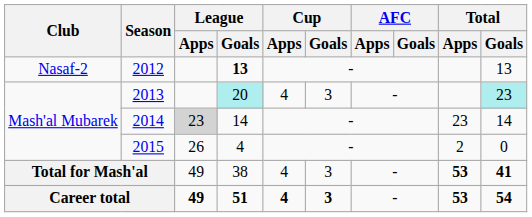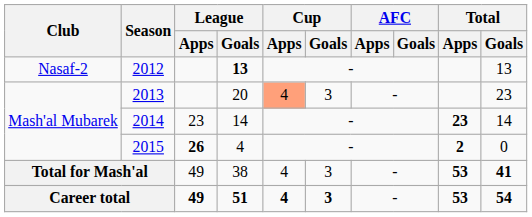(240, 95) paleturquoise background -> (240, 95) no background
(284, 95) no background -> (284, 95) lightsalmon background
(504, 95) paleturquoise background -> (504, 95) no background
(196, 121) lightgrey background -> (196, 121) no background
(460, 121) normal -> (460, 121) bold
(196, 147) normal -> (196, 147) bold
(460, 147) normal -> (460, 147) bold
